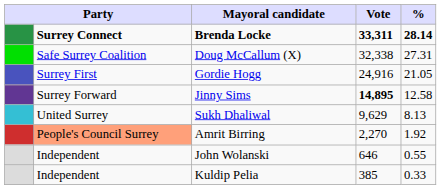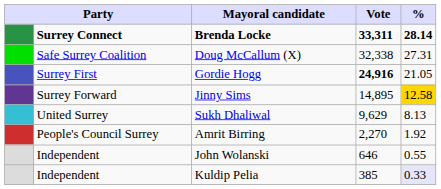(376, 74) normal -> (376, 74) bold
(376, 94) bold -> (376, 94) normal
(418, 94) no background -> (418, 94) gold background
(98, 134) lightsalmon background -> (98, 134) no background
(415, 174) no background -> (415, 174) lavender background
